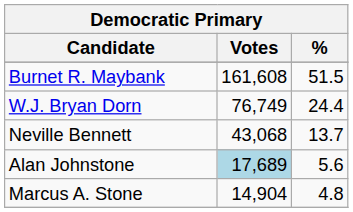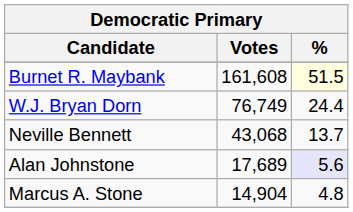(326, 77) no background -> (326, 77) lightyellow background
(259, 164) lightblue background -> (259, 164) no background
(331, 164) no background -> (331, 164) lavender background
